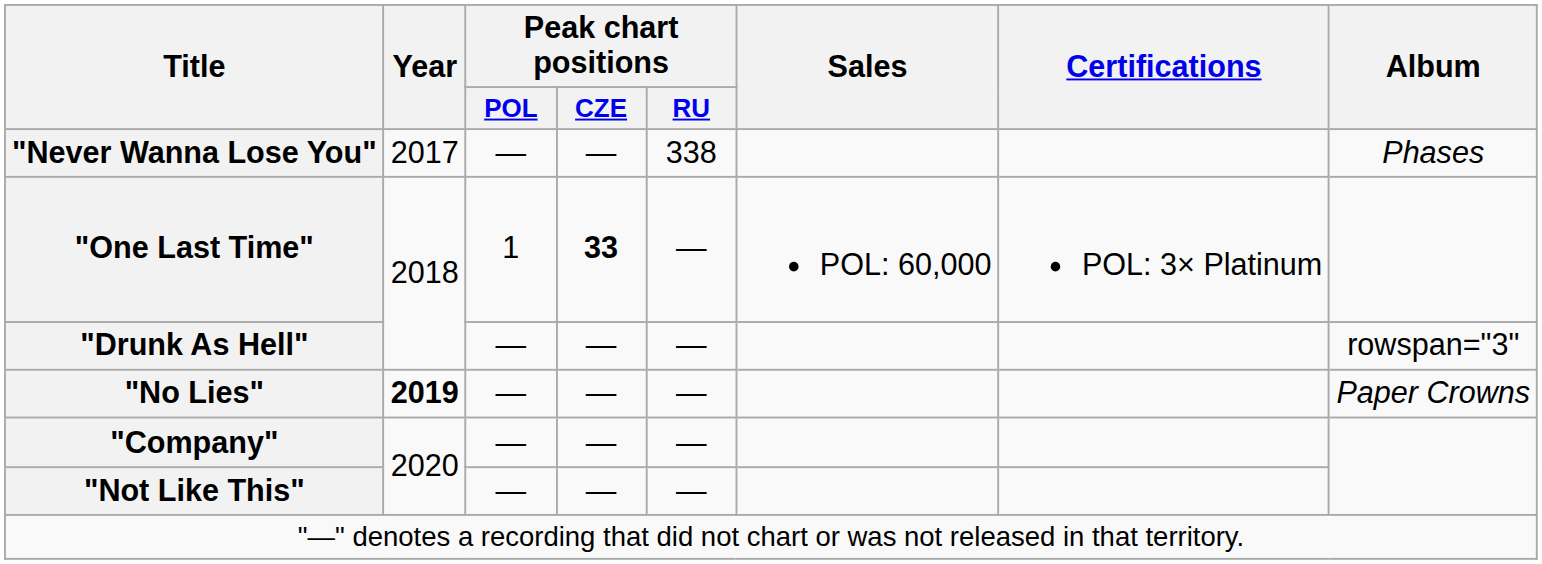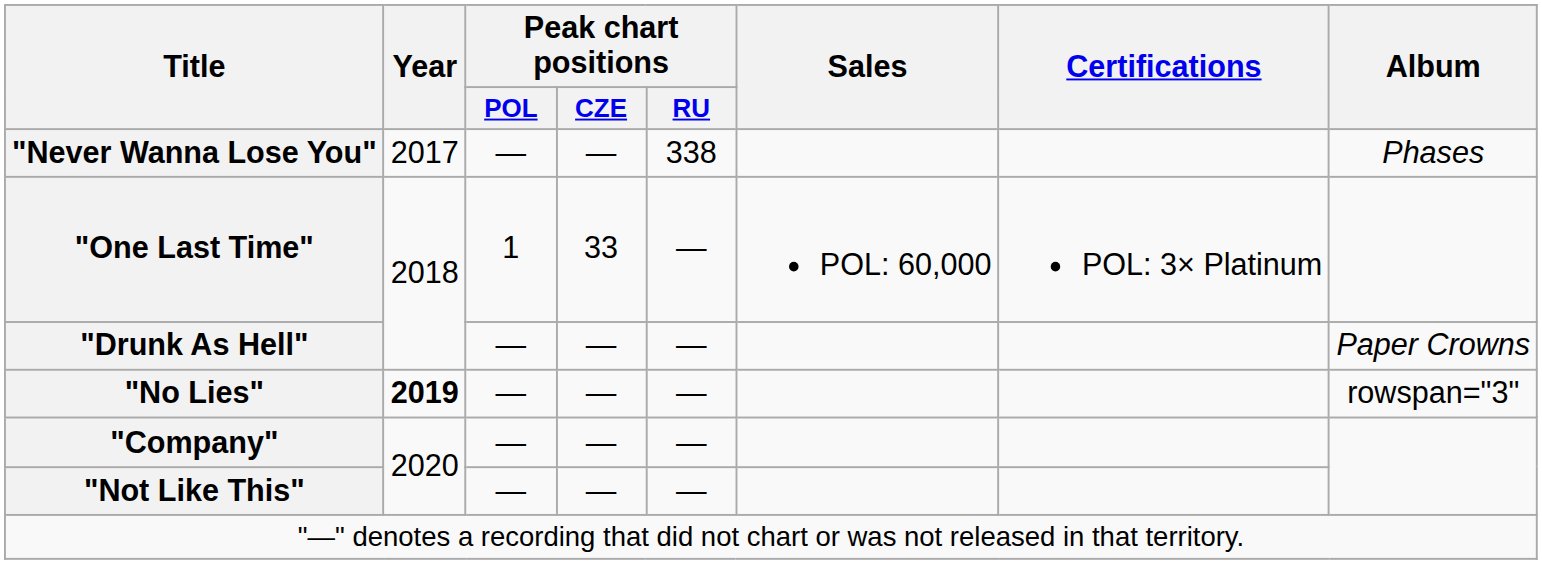(601, 248) bold -> (601, 248) normal
(1433, 344) rowspan="3" -> (1433, 344) Paper Crowns
(1433, 393) Paper Crowns -> (1433, 393) rowspan="3"
